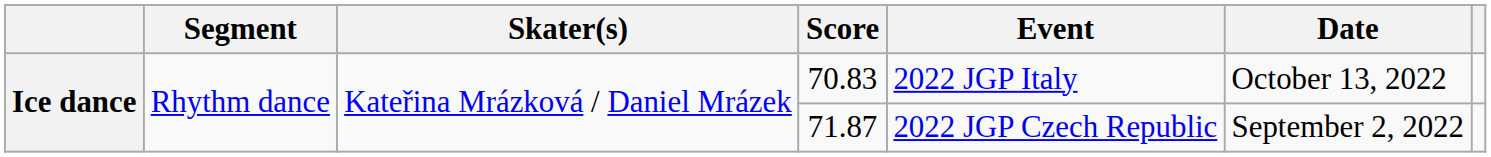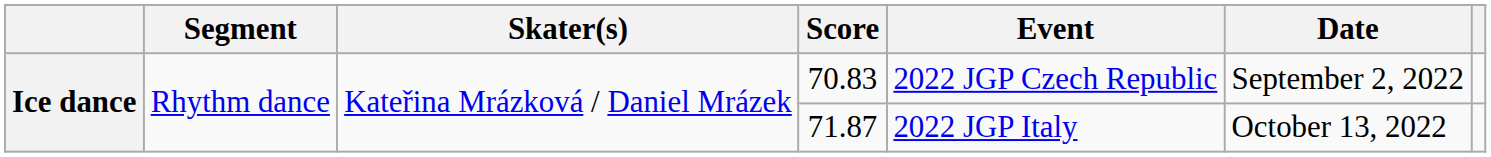(985, 77) 2022 JGP Italy -> (1055, 77) 2022 JGP Czech Republic
(1339, 77) October 13, 2022 -> (1348, 77) September 2, 2022
(1055, 126) 2022 JGP Czech Republic -> (985, 126) 2022 JGP Italy
(1348, 126) September 2, 2022 -> (1339, 126) October 13, 2022
